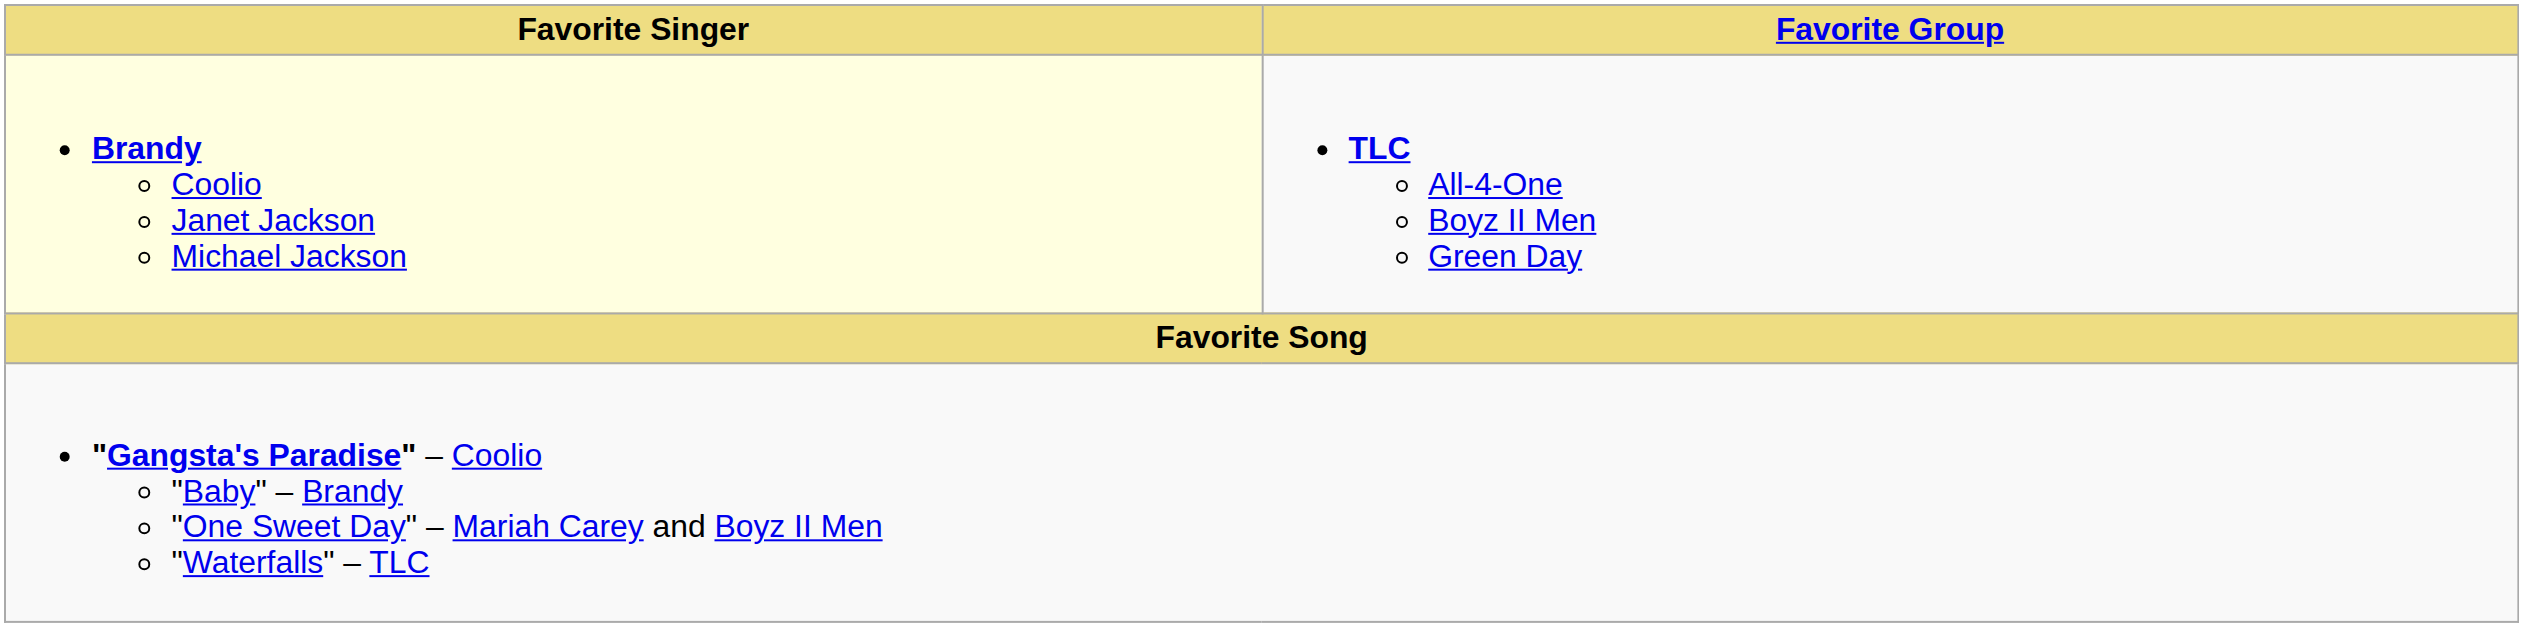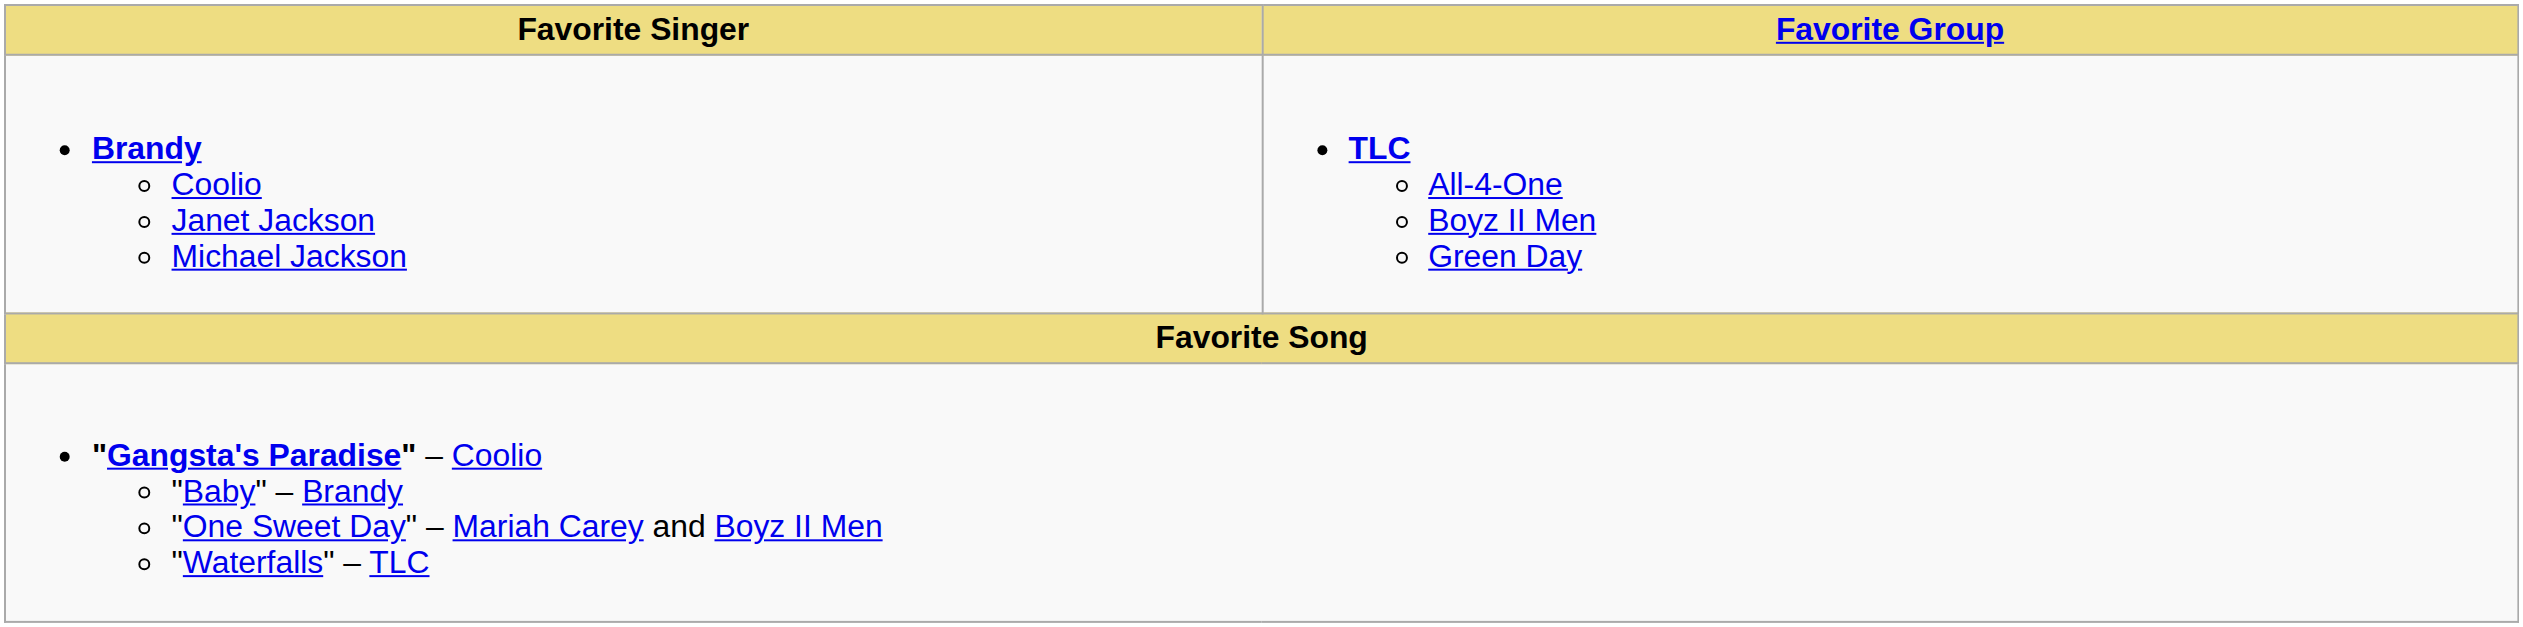(633, 202) lightyellow background -> (633, 202) no background
